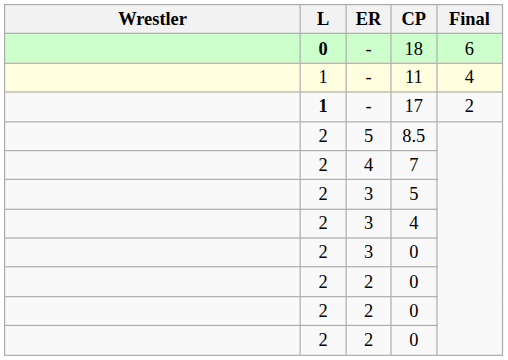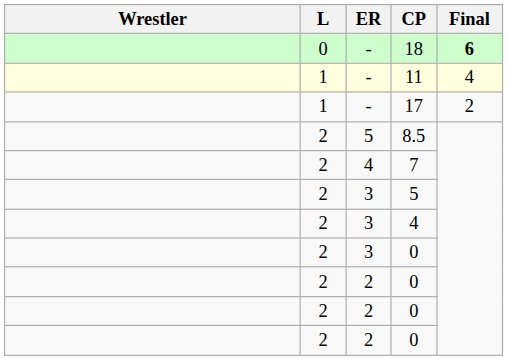(323, 48) bold -> (323, 48) normal
(469, 48) normal -> (469, 48) bold
(323, 106) bold -> (323, 106) normal
